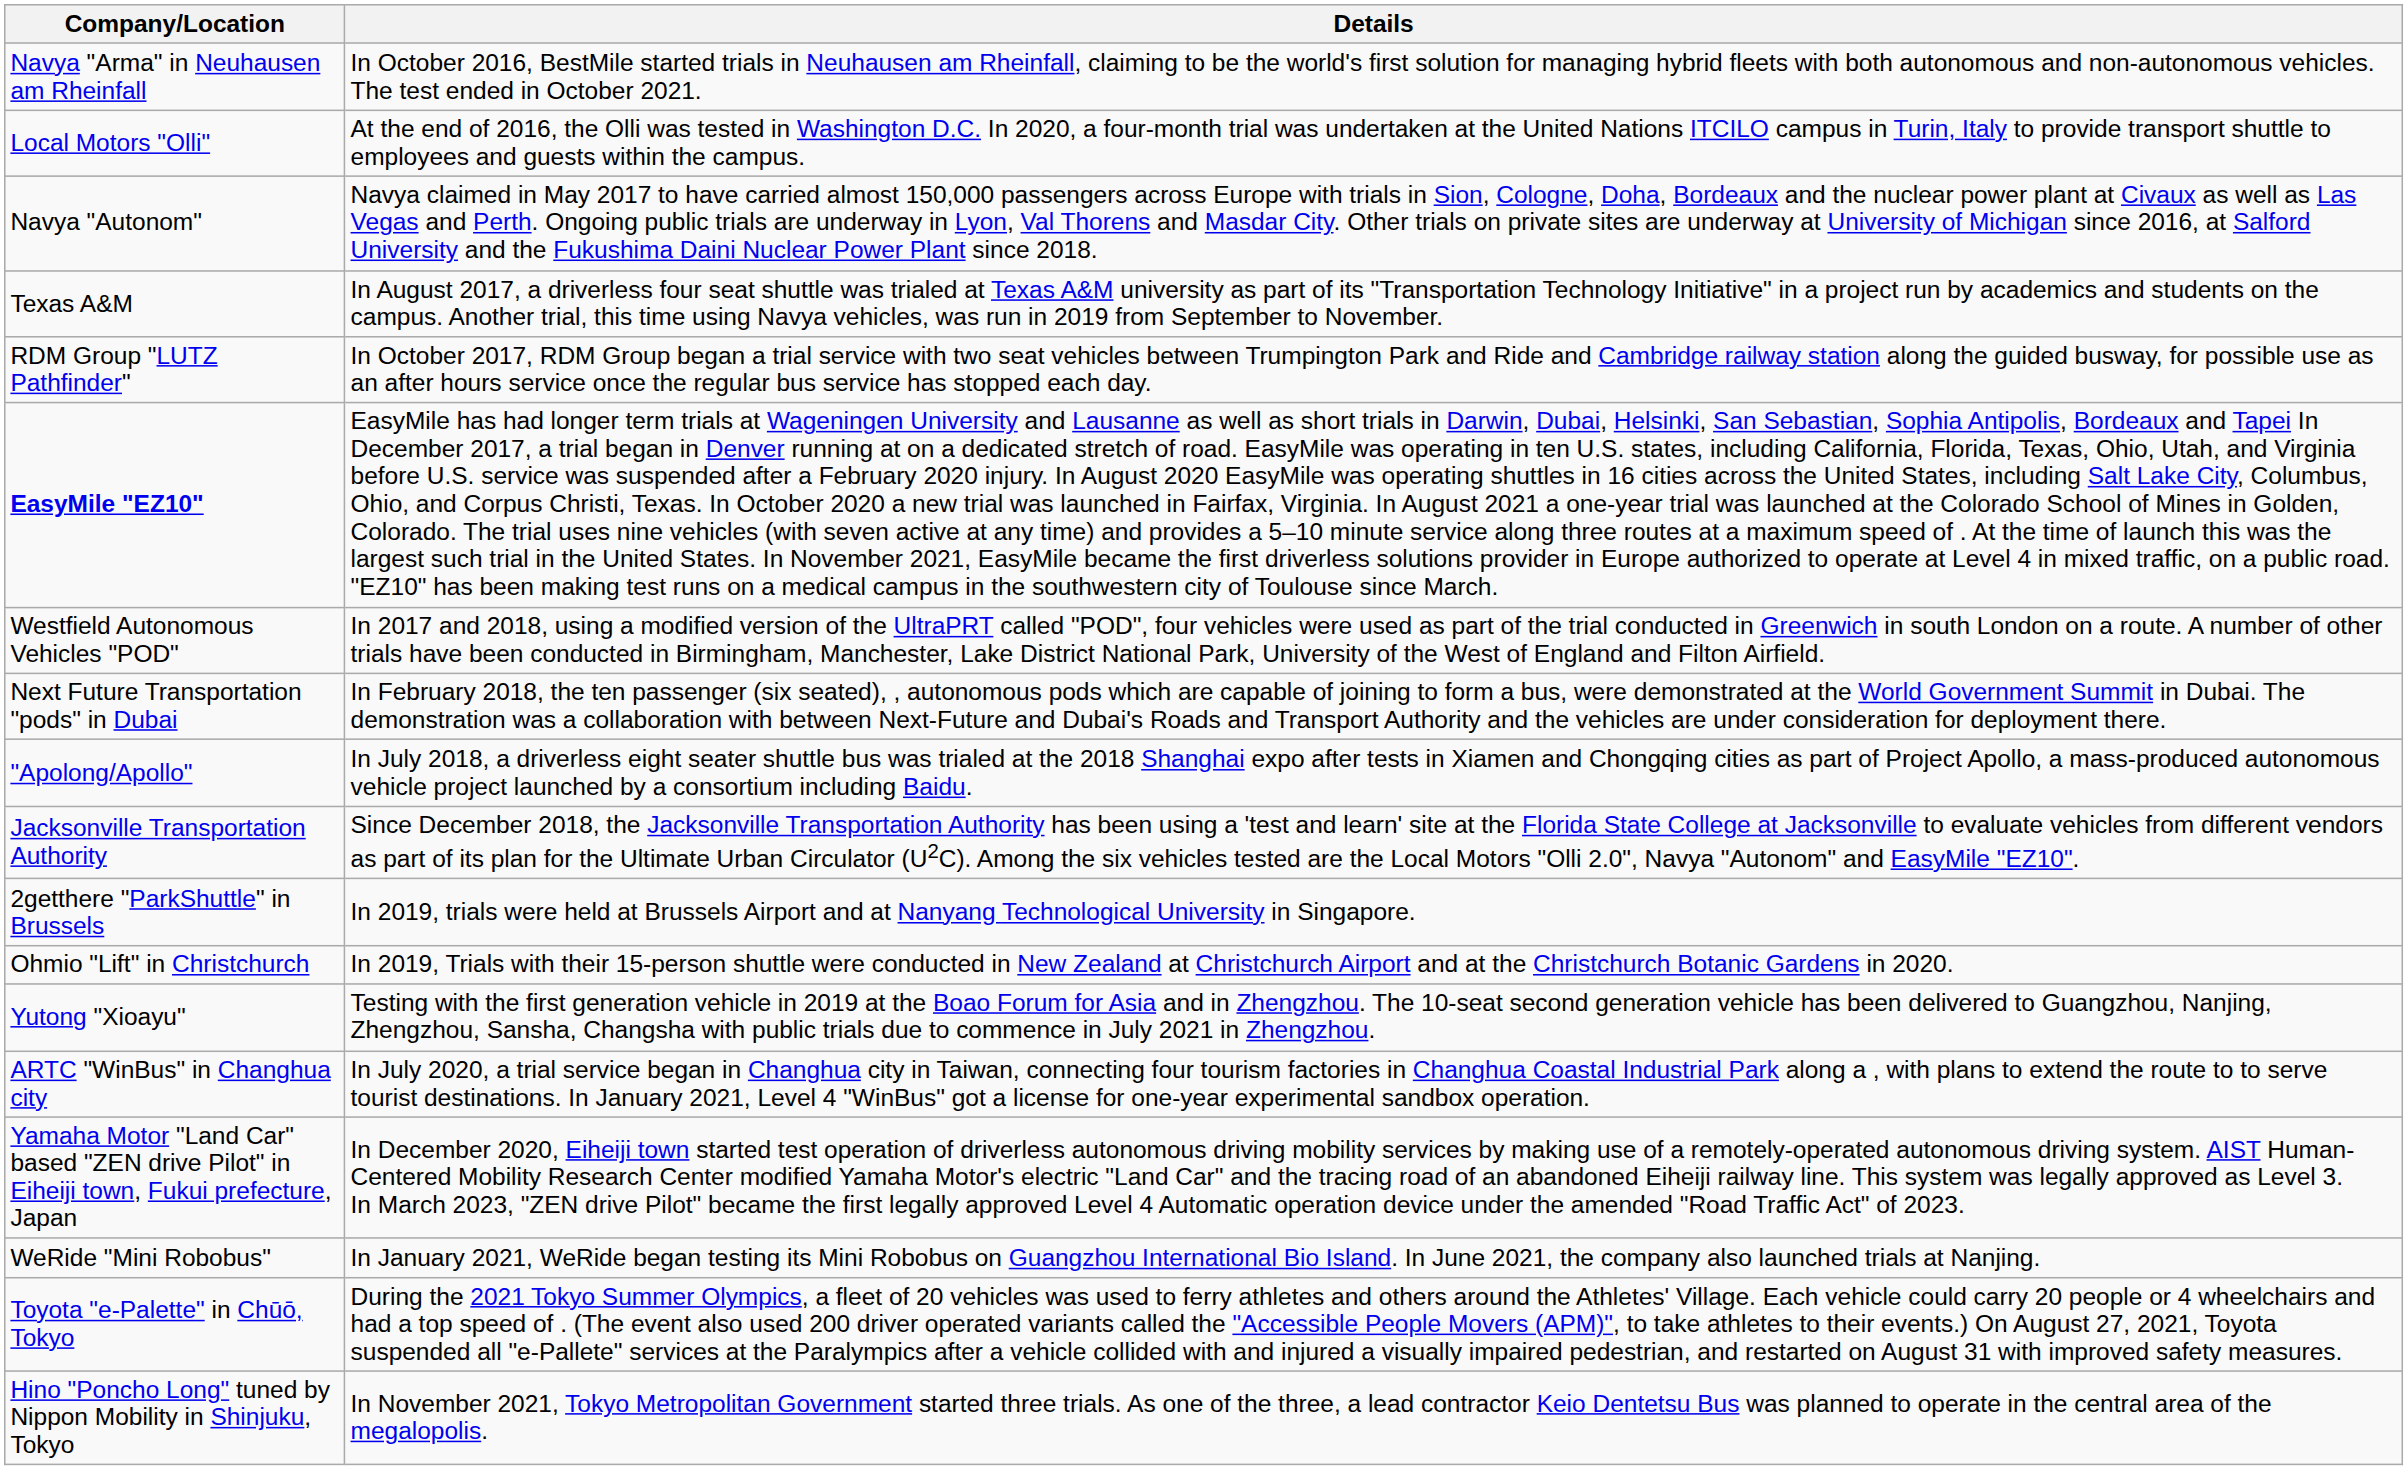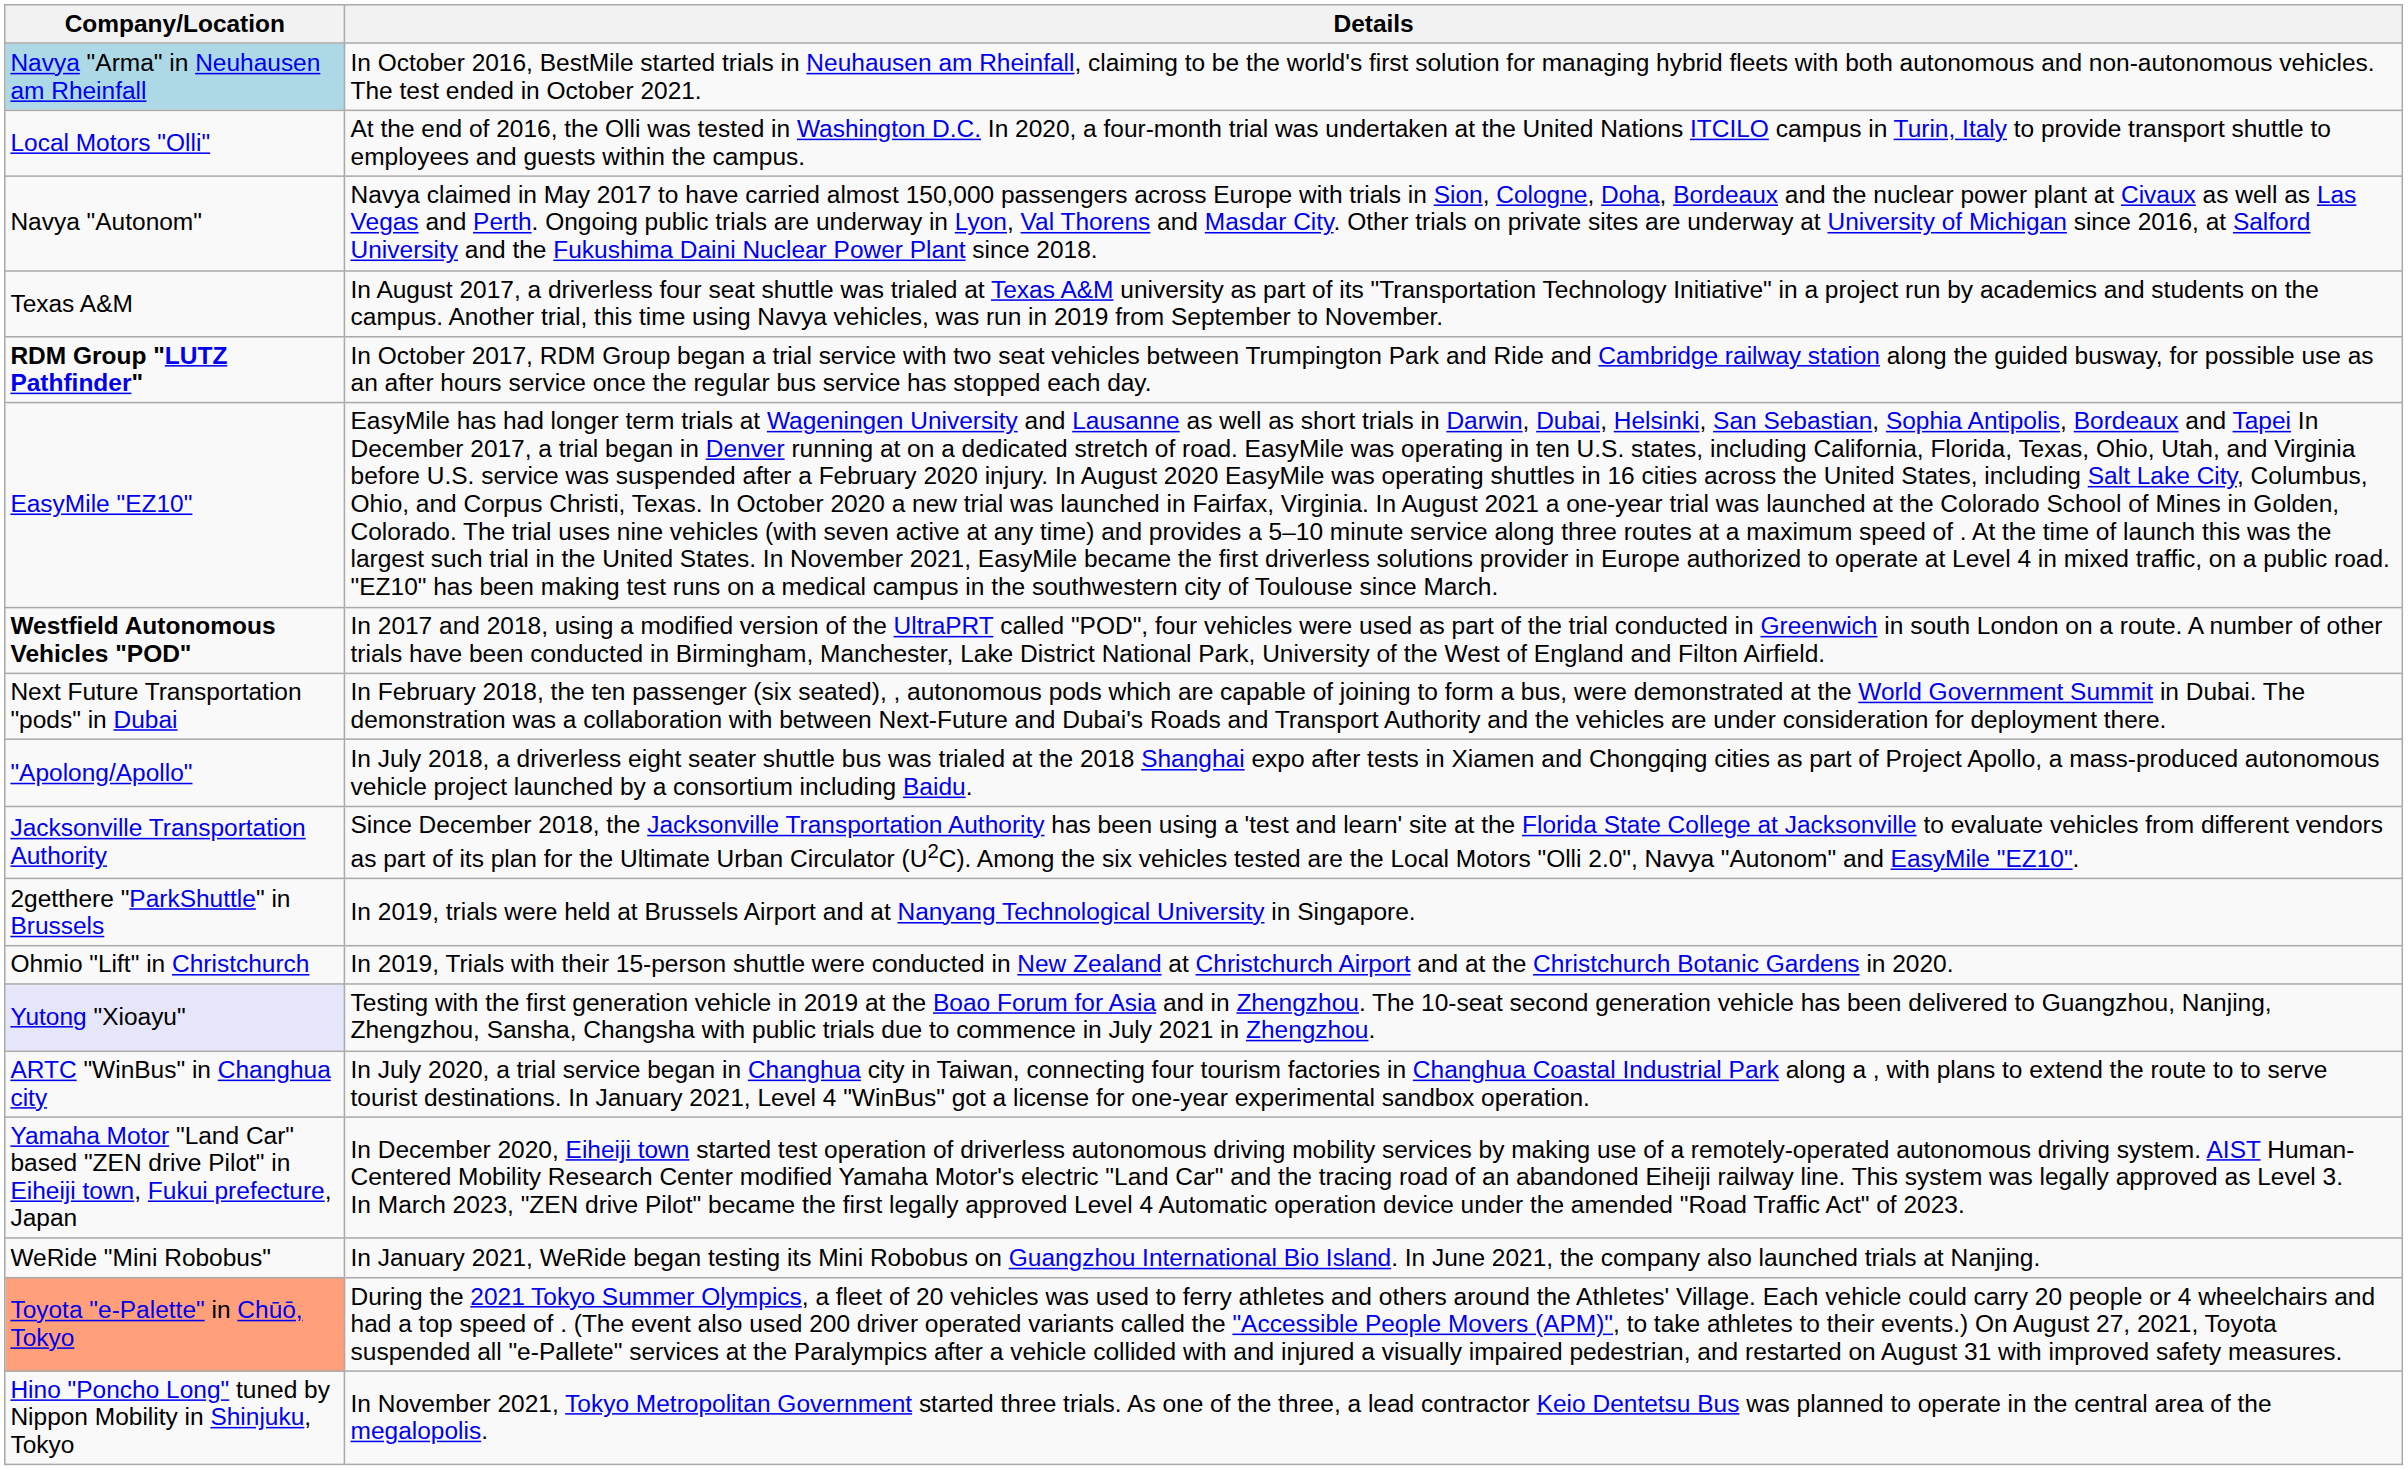(165, 76) no background -> (165, 76) lightblue background
(114, 369) normal -> (119, 369) bold
(107, 504) bold -> (101, 504) normal
(132, 639) normal -> (143, 639) bold
(98, 1017) no background -> (98, 1017) lavender background
(157, 1323) no background -> (157, 1323) lightsalmon background
